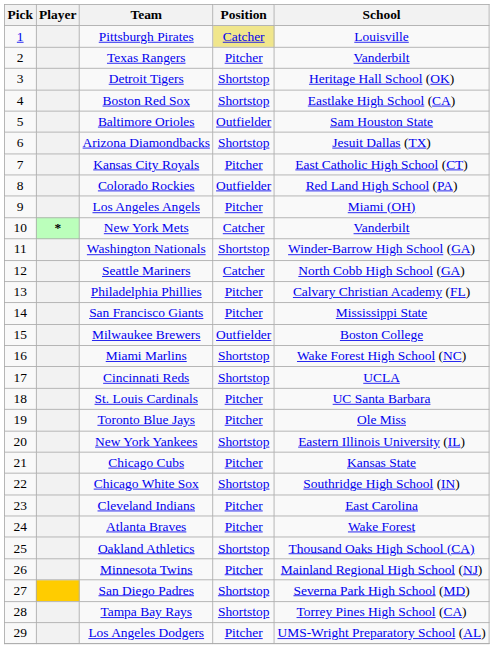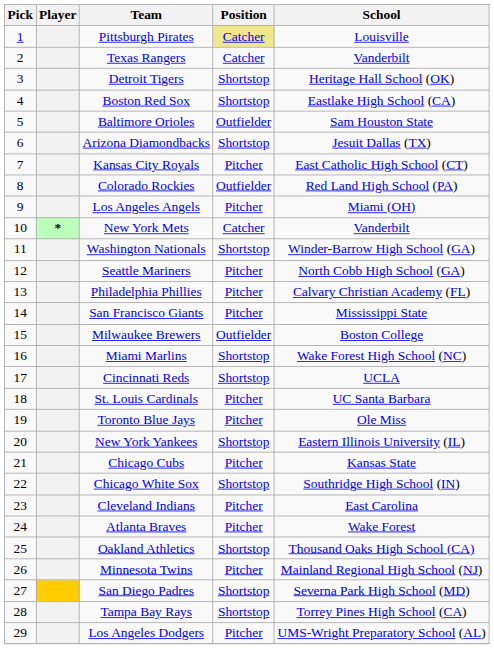(244, 57) Pitcher -> (244, 57) Catcher
(244, 270) Catcher -> (244, 270) Pitcher
